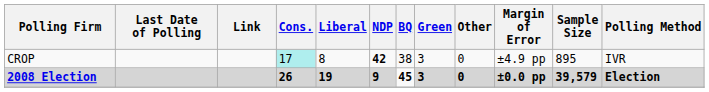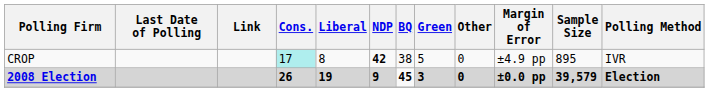(421, 59) 3 -> (421, 59) 5
